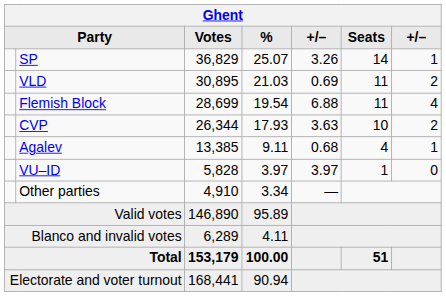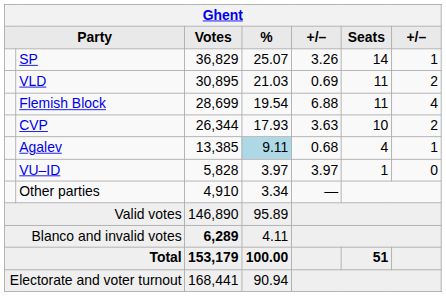(275, 147) no background -> (275, 147) lightblue background
(221, 236) normal -> (221, 236) bold
